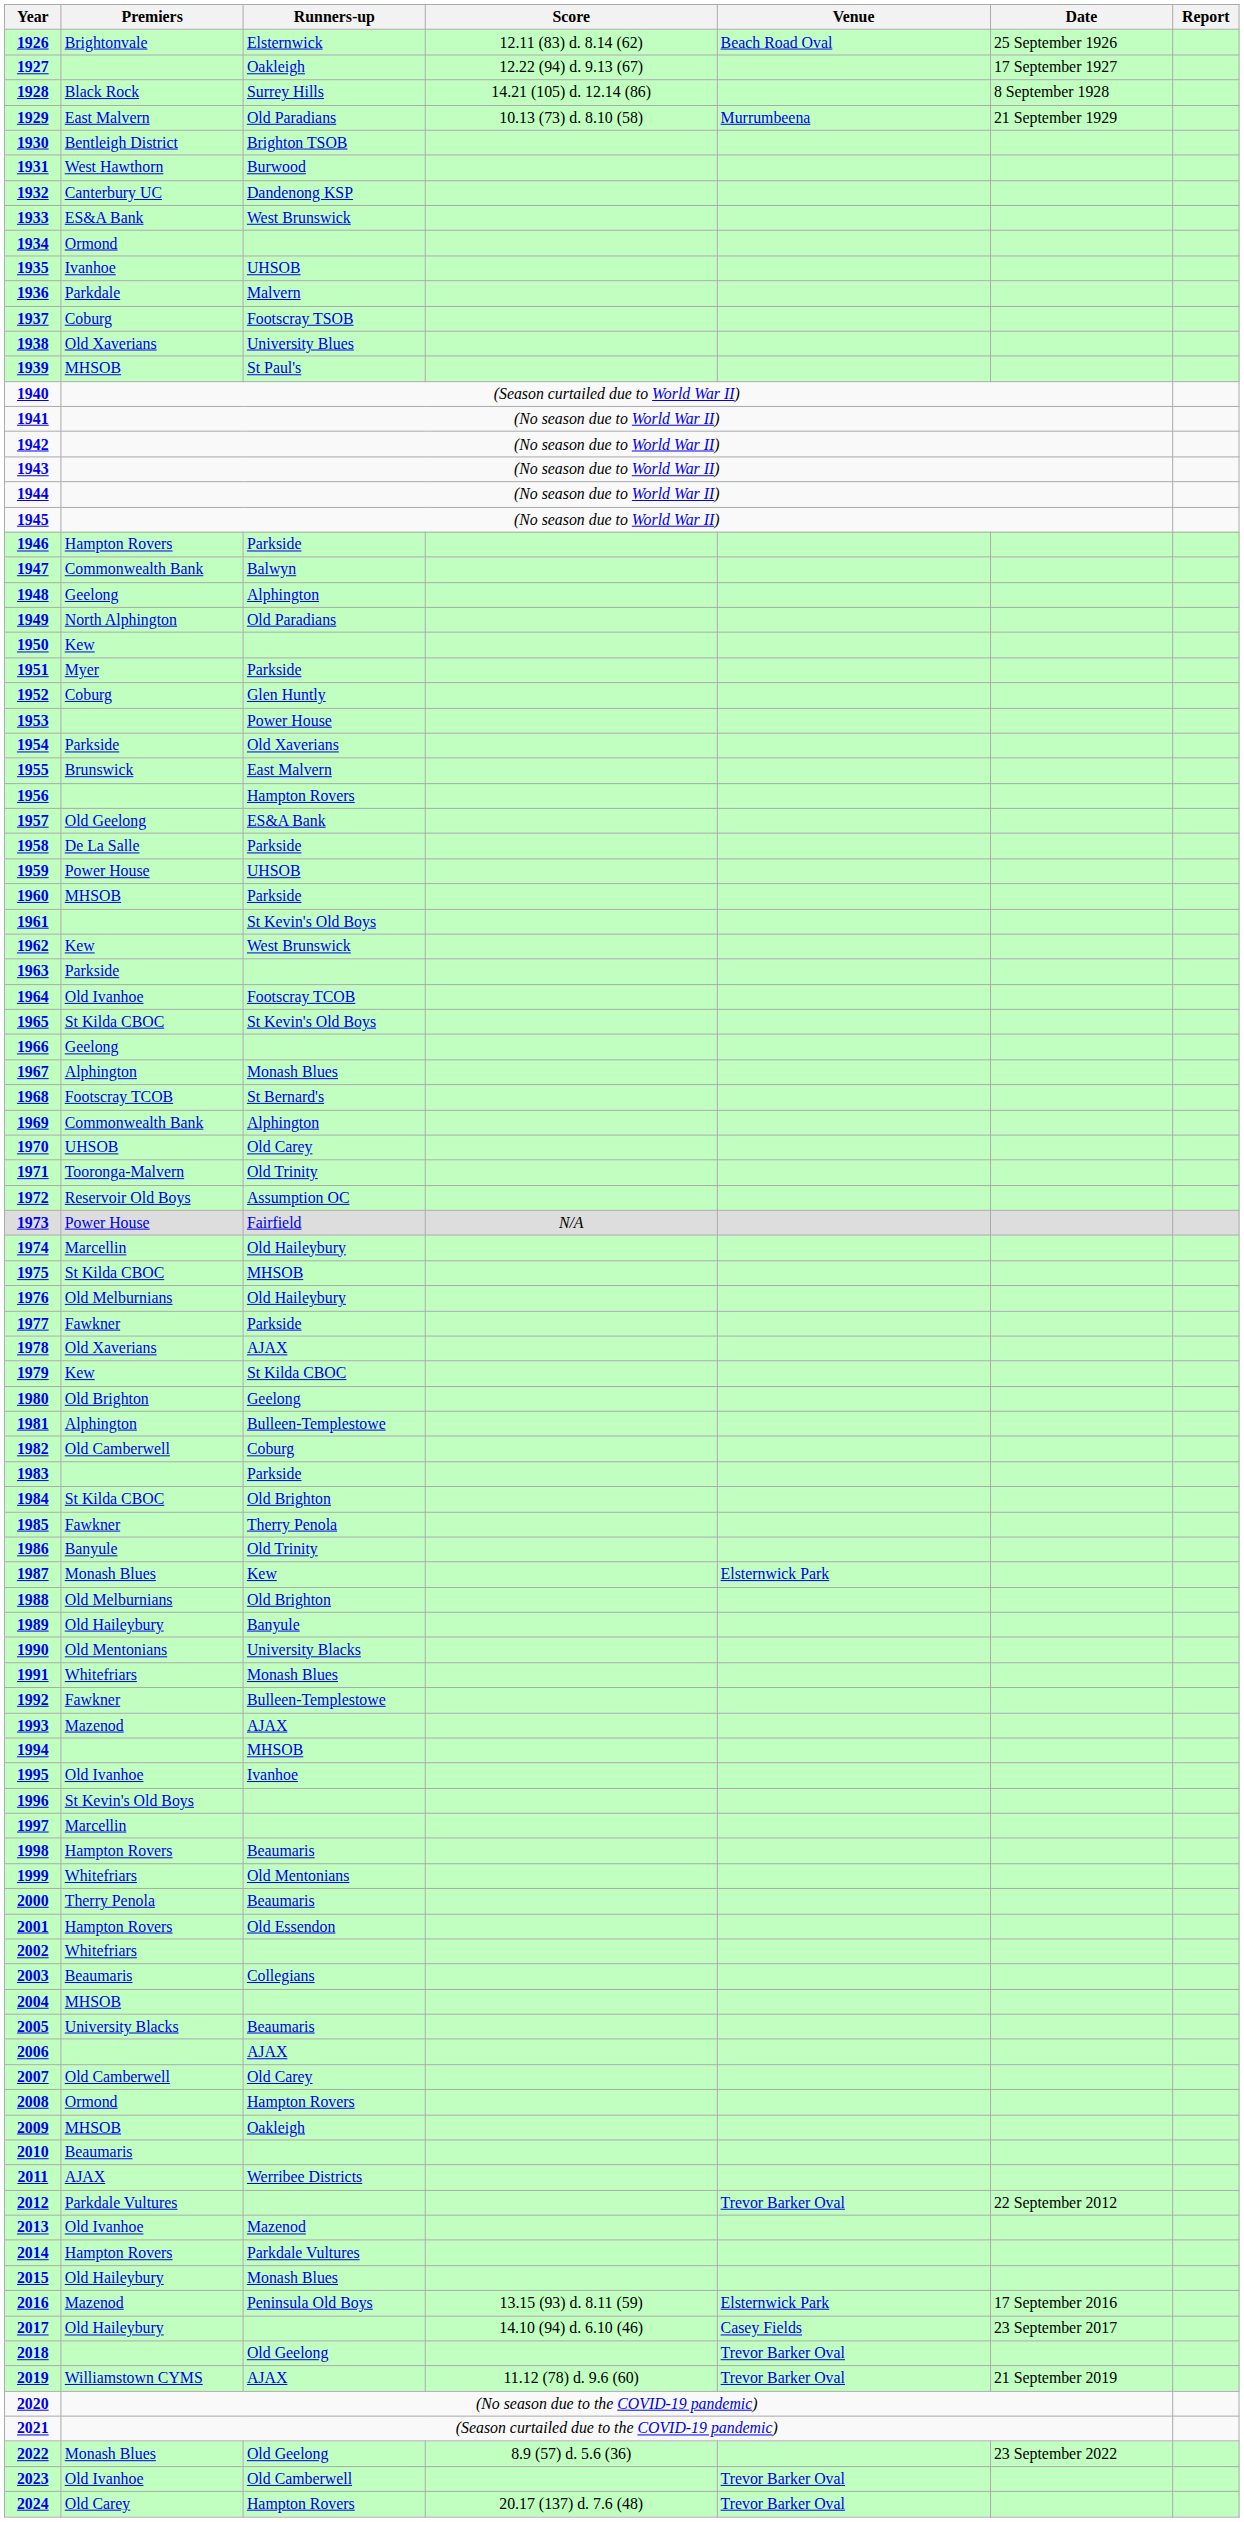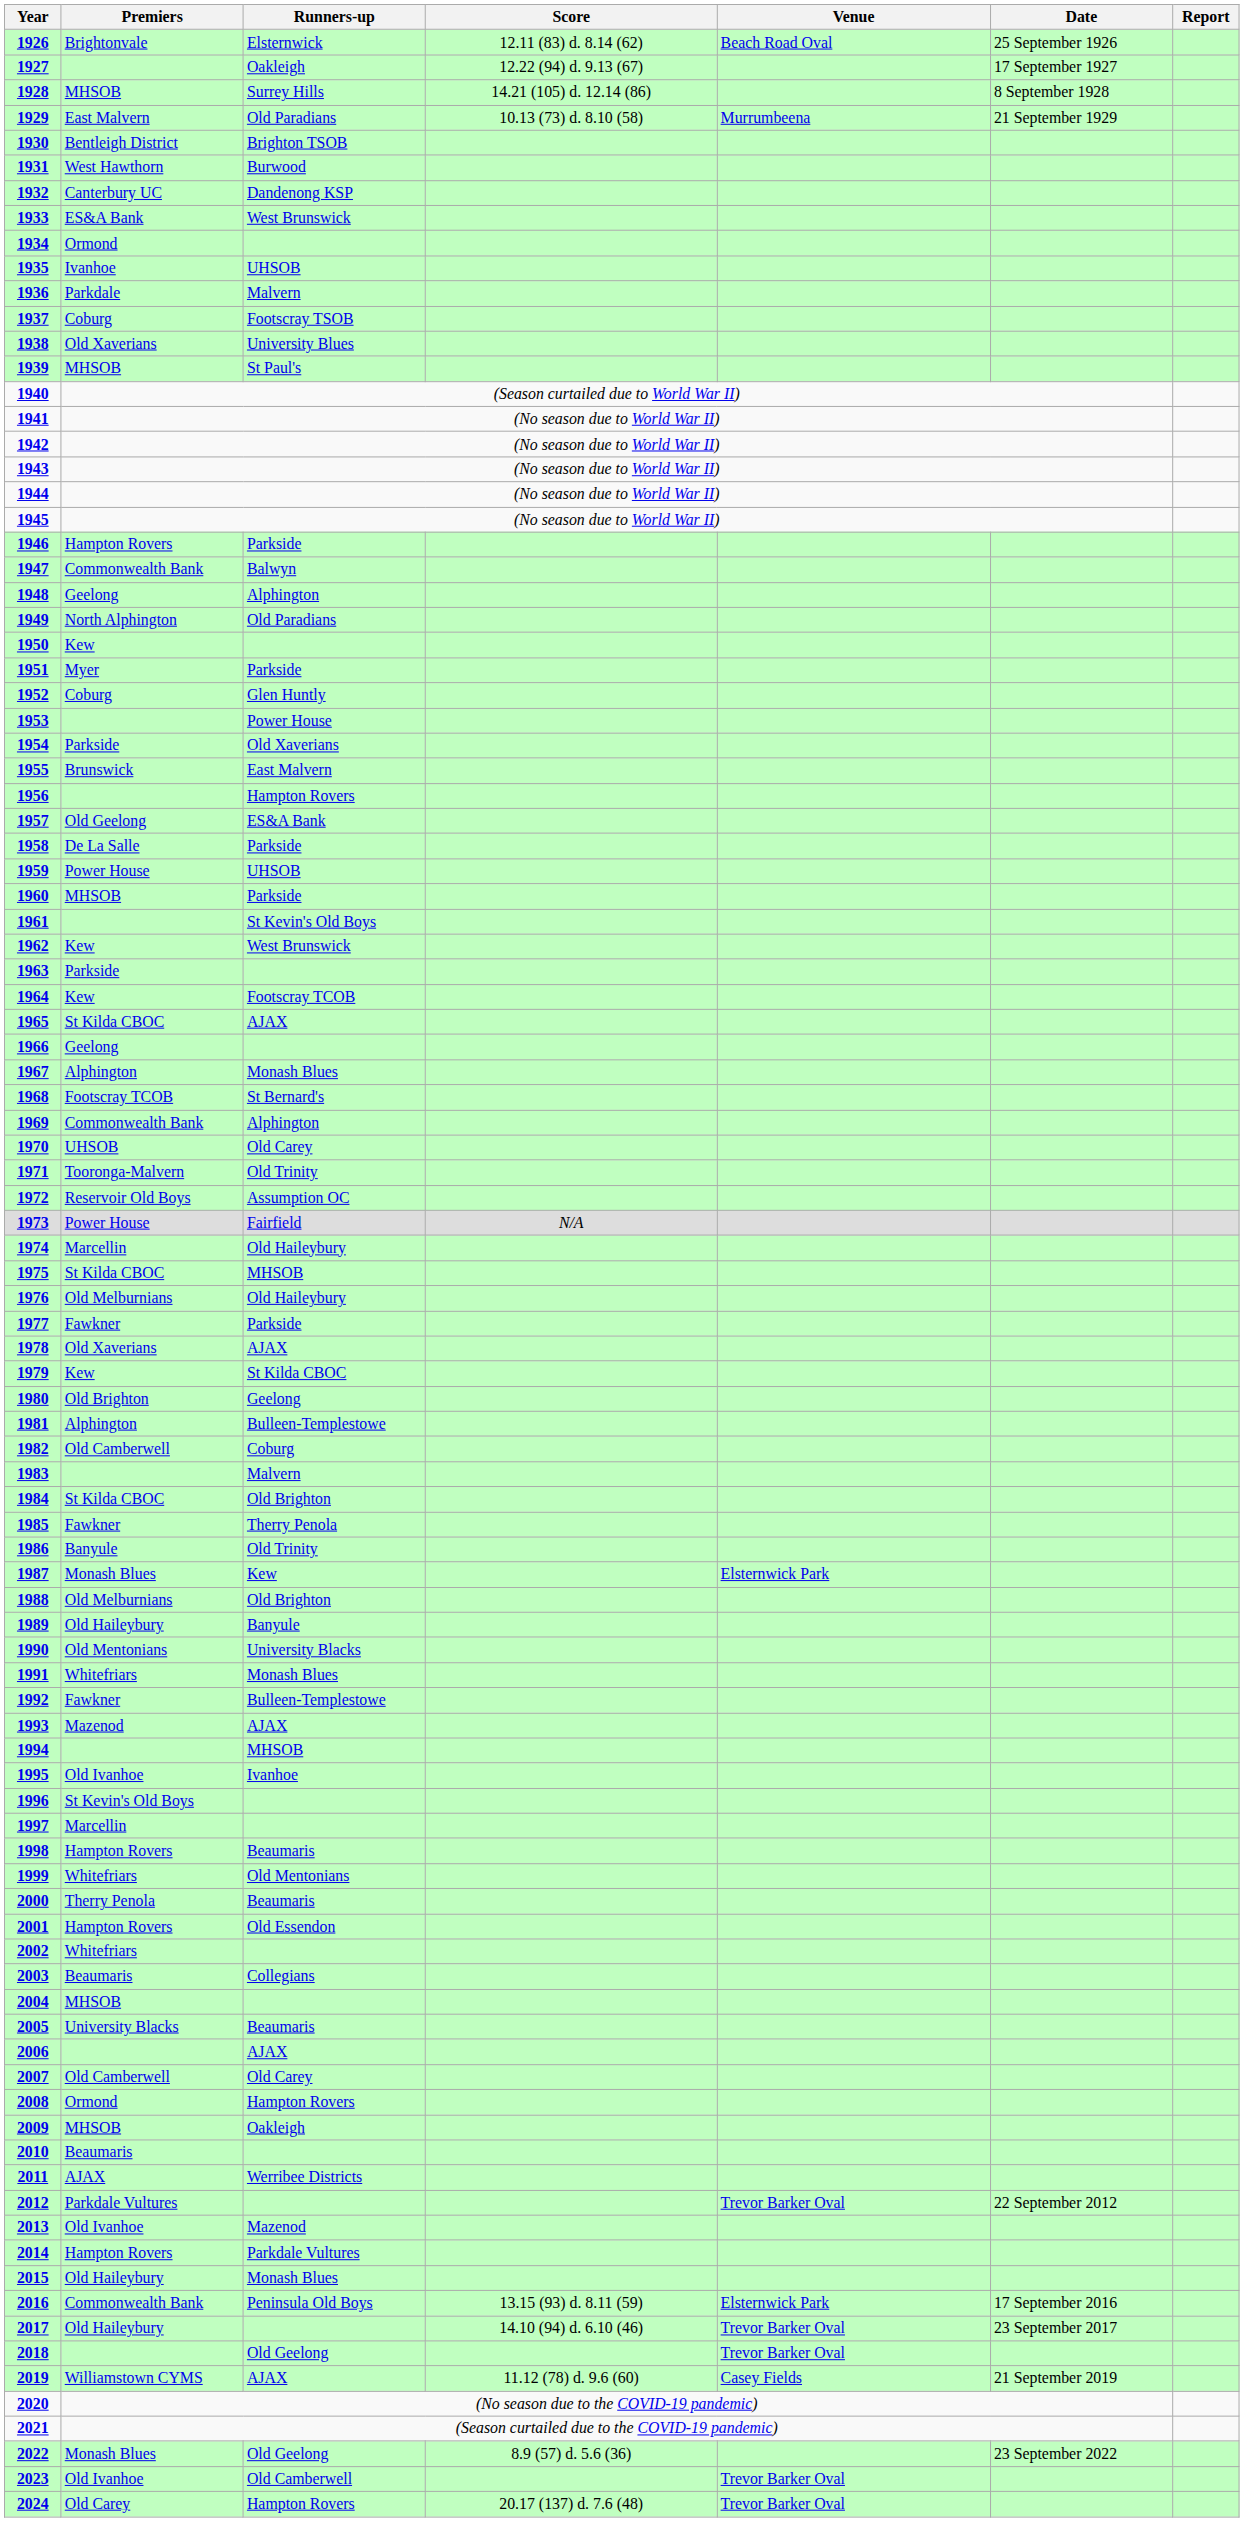(102, 92) Black Rock -> (93, 92) MHSOB
(104, 996) Old Ivanhoe -> (80, 996) Kew
(311, 1021) St Kevin's Old Boys -> (267, 1021) AJAX
(274, 1474) Parkside -> (274, 1474) Malvern
(94, 2303) Mazenod -> (134, 2303) Commonwealth Bank
(761, 2328) Casey Fields -> (783, 2328) Trevor Barker Oval
(783, 2378) Trevor Barker Oval -> (761, 2378) Casey Fields
